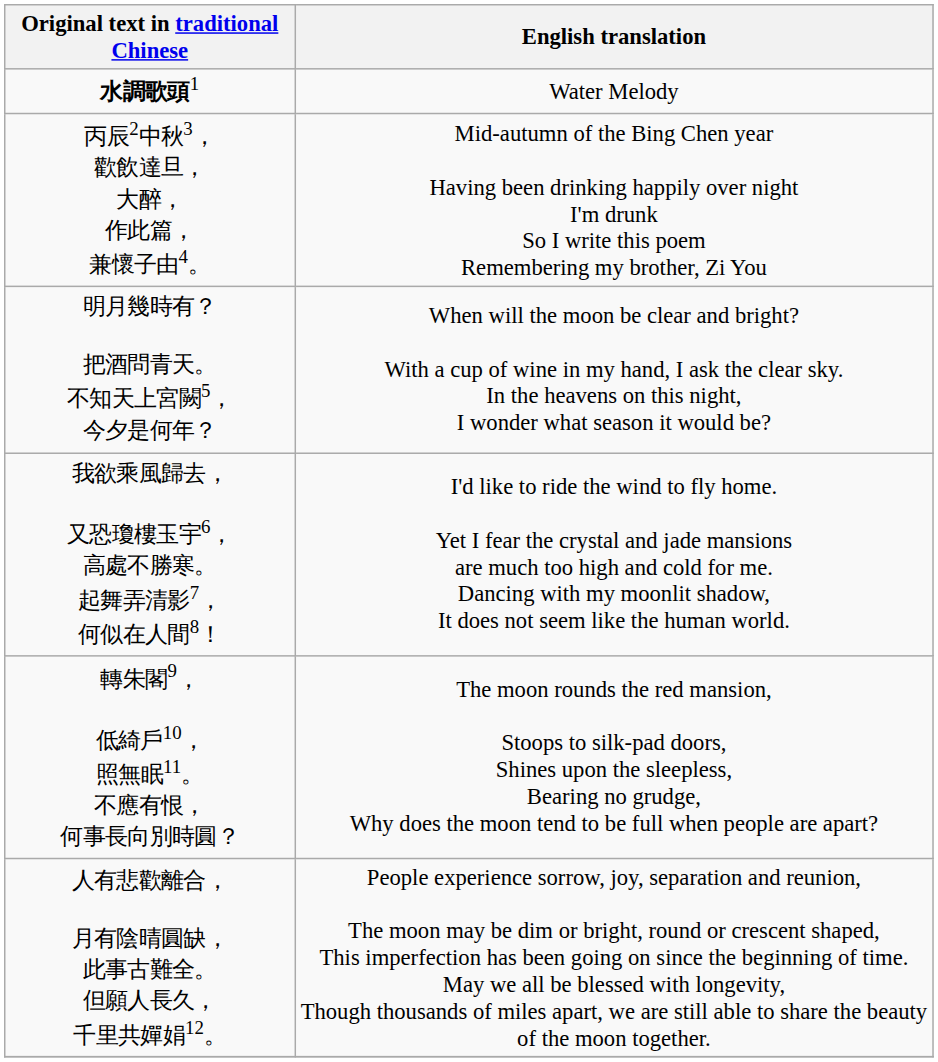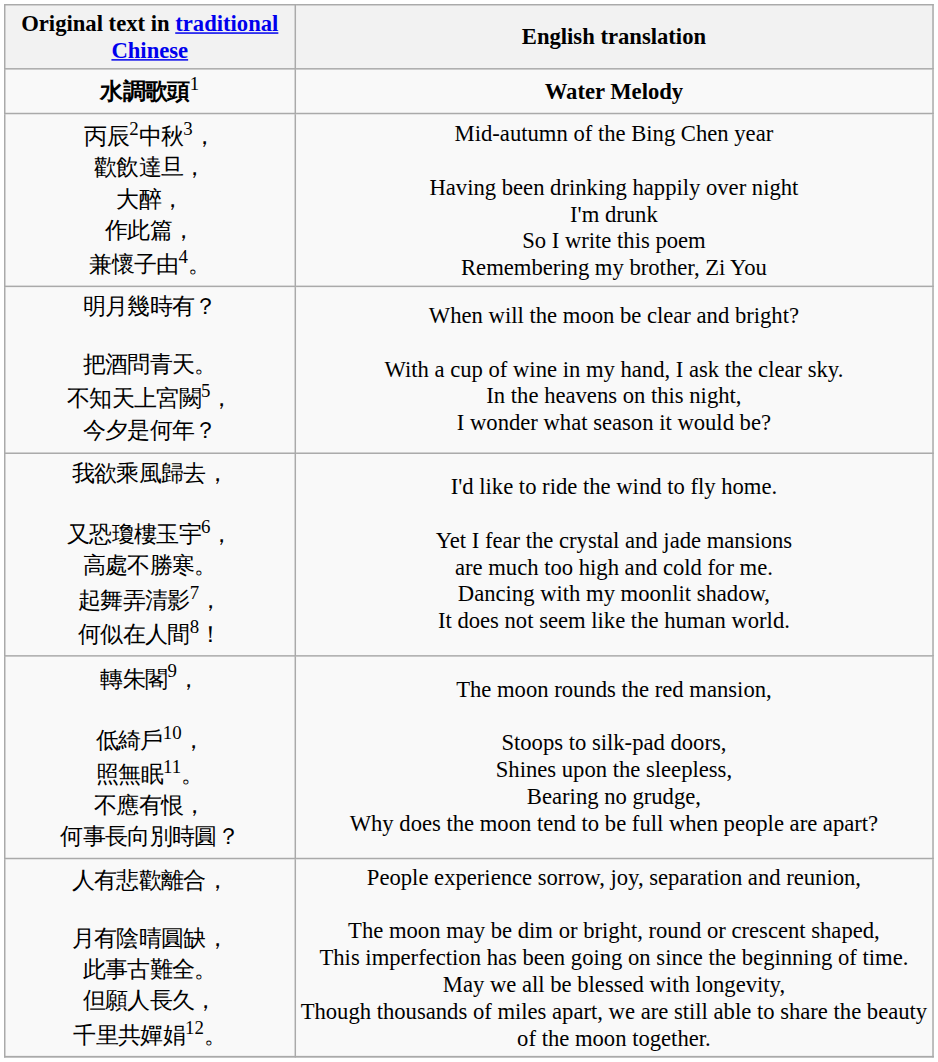(614, 91) normal -> (614, 91) bold
